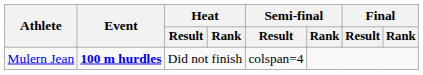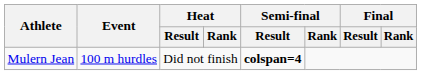(121, 58) bold -> (119, 58) normal
(276, 58) normal -> (273, 58) bold
